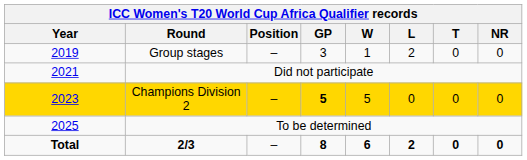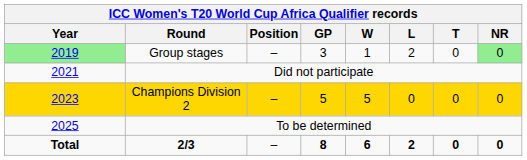(65, 53) no background -> (65, 53) lightgreen background
(500, 53) no background -> (500, 53) lightgreen background
(323, 99) bold -> (323, 99) normal
